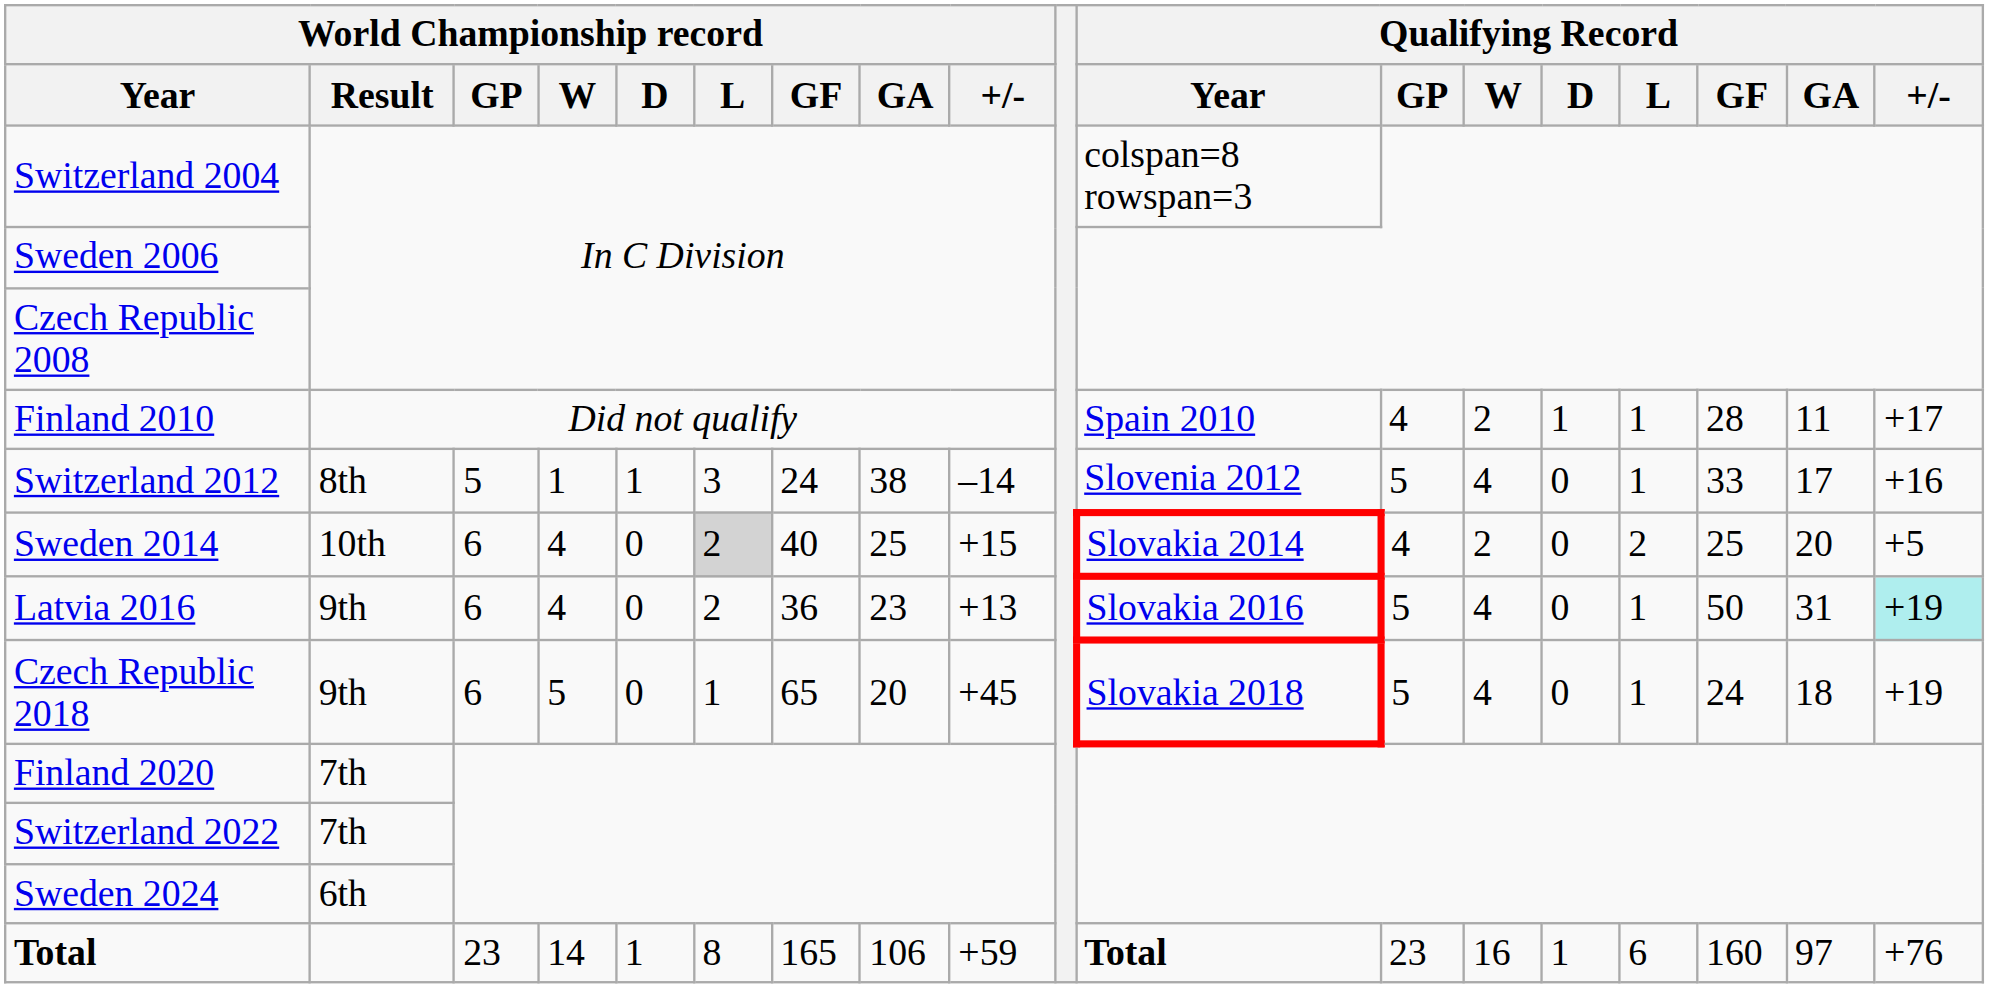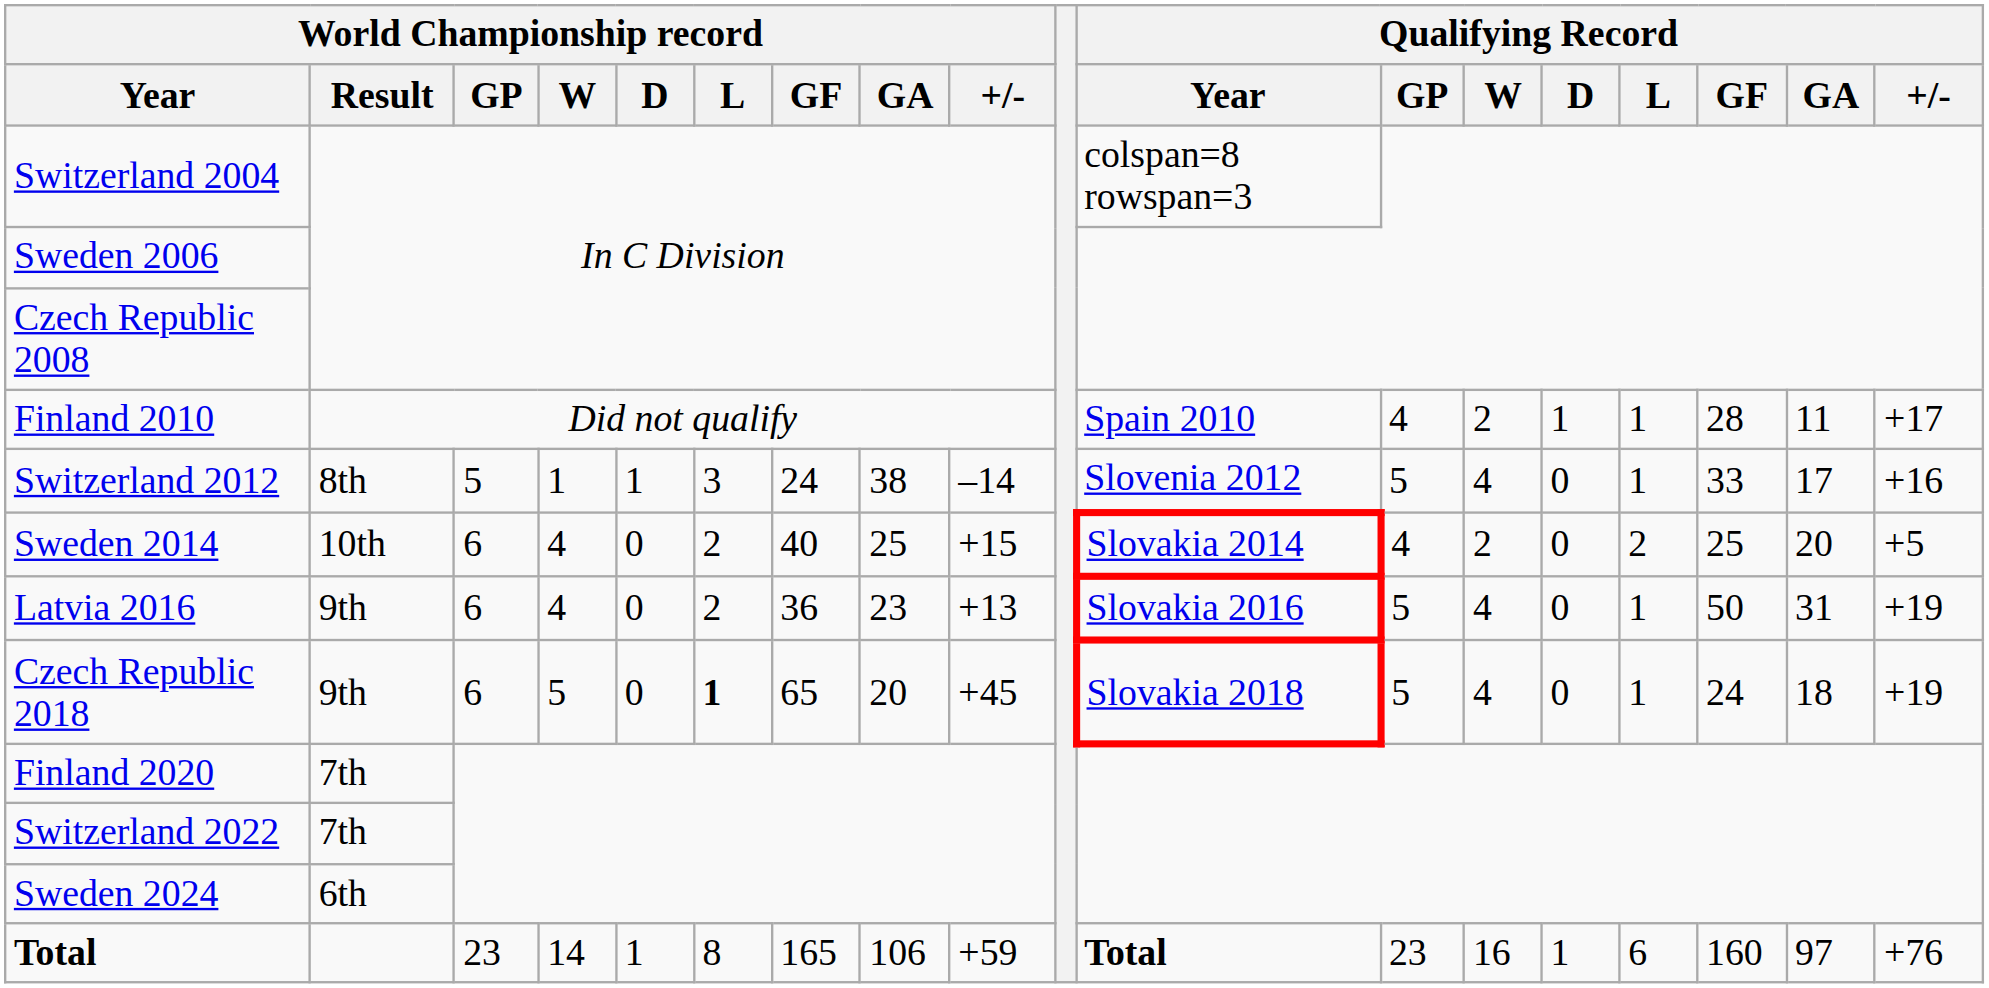(712, 543) lightgrey background -> (712, 543) no background
(1914, 607) paleturquoise background -> (1914, 607) no background
(712, 691) normal -> (712, 691) bold
